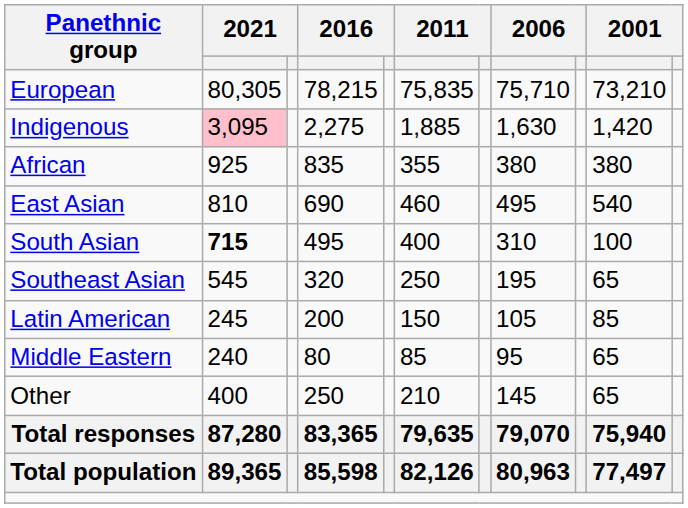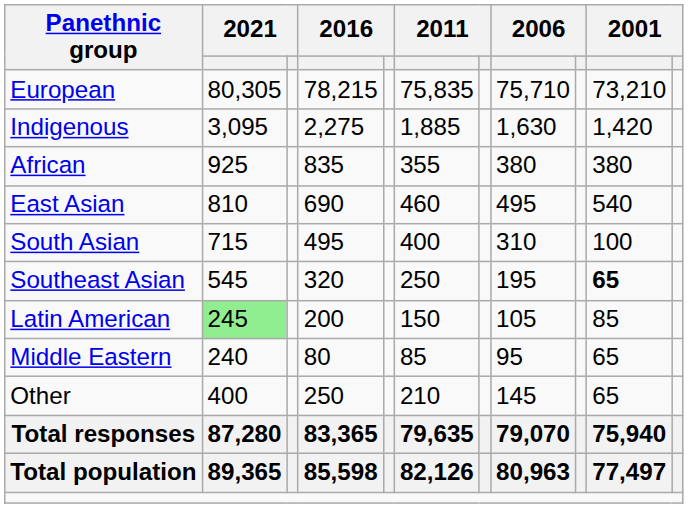(238, 127) pink background -> (238, 127) no background
(228, 242) bold -> (228, 242) normal
(606, 280) normal -> (606, 280) bold
(228, 319) no background -> (228, 319) lightgreen background
